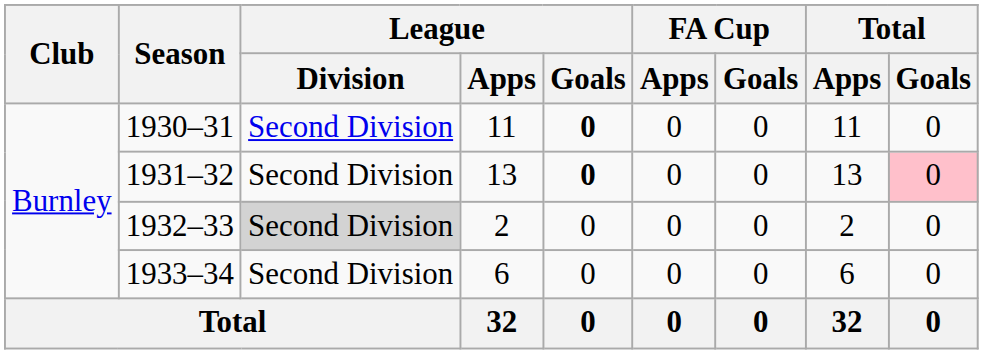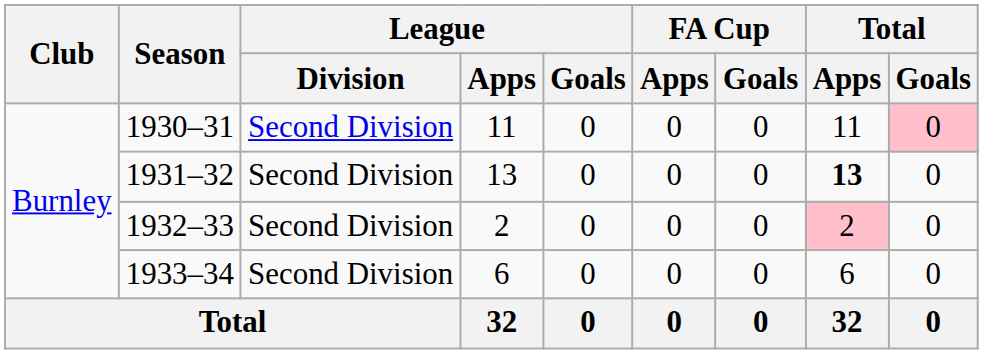(588, 126) bold -> (588, 126) normal
(933, 126) no background -> (933, 126) pink background
(588, 175) bold -> (588, 175) normal
(847, 175) normal -> (847, 175) bold
(933, 175) pink background -> (933, 175) no background
(351, 224) lightgrey background -> (351, 224) no background
(847, 224) no background -> (847, 224) pink background
